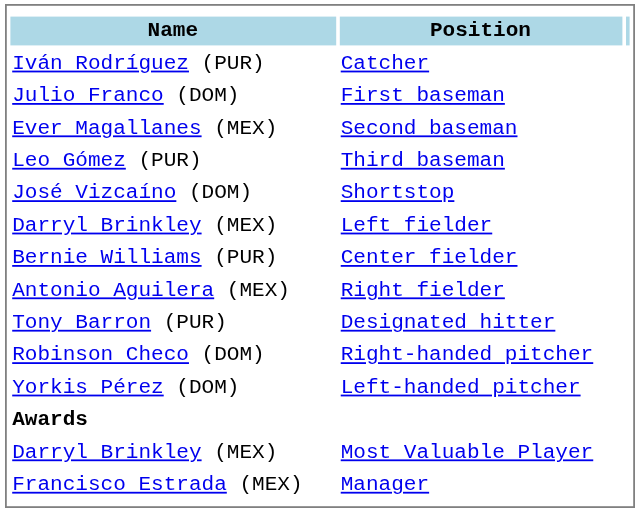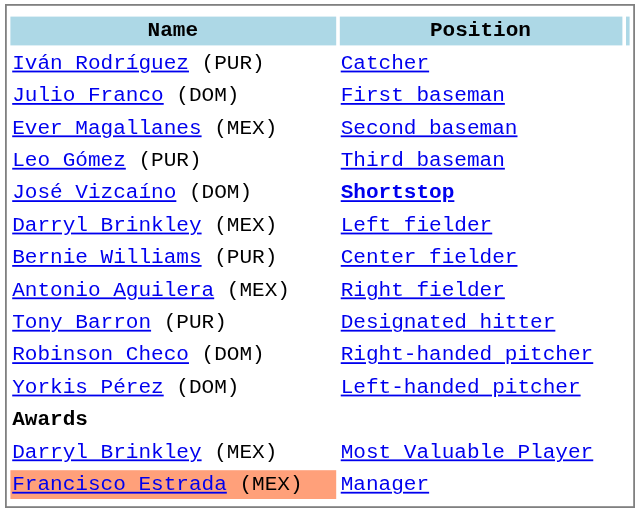(398, 193) normal -> (398, 193) bold
(157, 485) no background -> (157, 485) lightsalmon background
